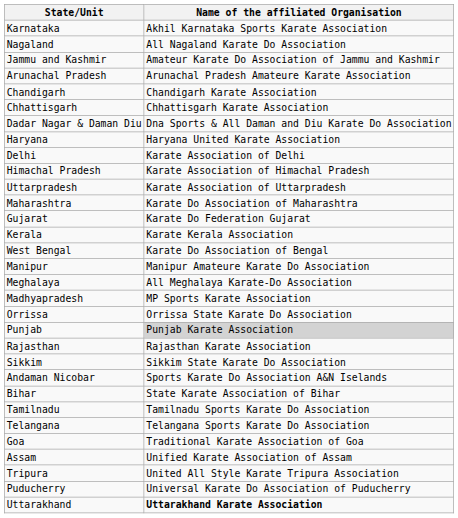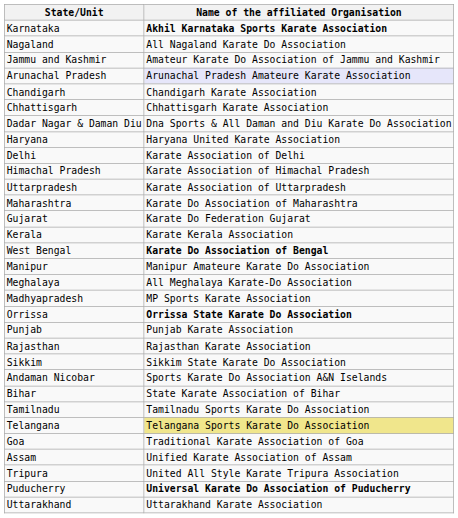(267, 28) normal -> (267, 28) bold
(278, 76) no background -> (278, 76) lavender background
(237, 251) normal -> (237, 251) bold
(249, 314) normal -> (249, 314) bold
(220, 330) lightgrey background -> (220, 330) no background
(258, 425) no background -> (258, 425) khaki background
(278, 489) normal -> (278, 489) bold
(234, 505) bold -> (234, 505) normal
